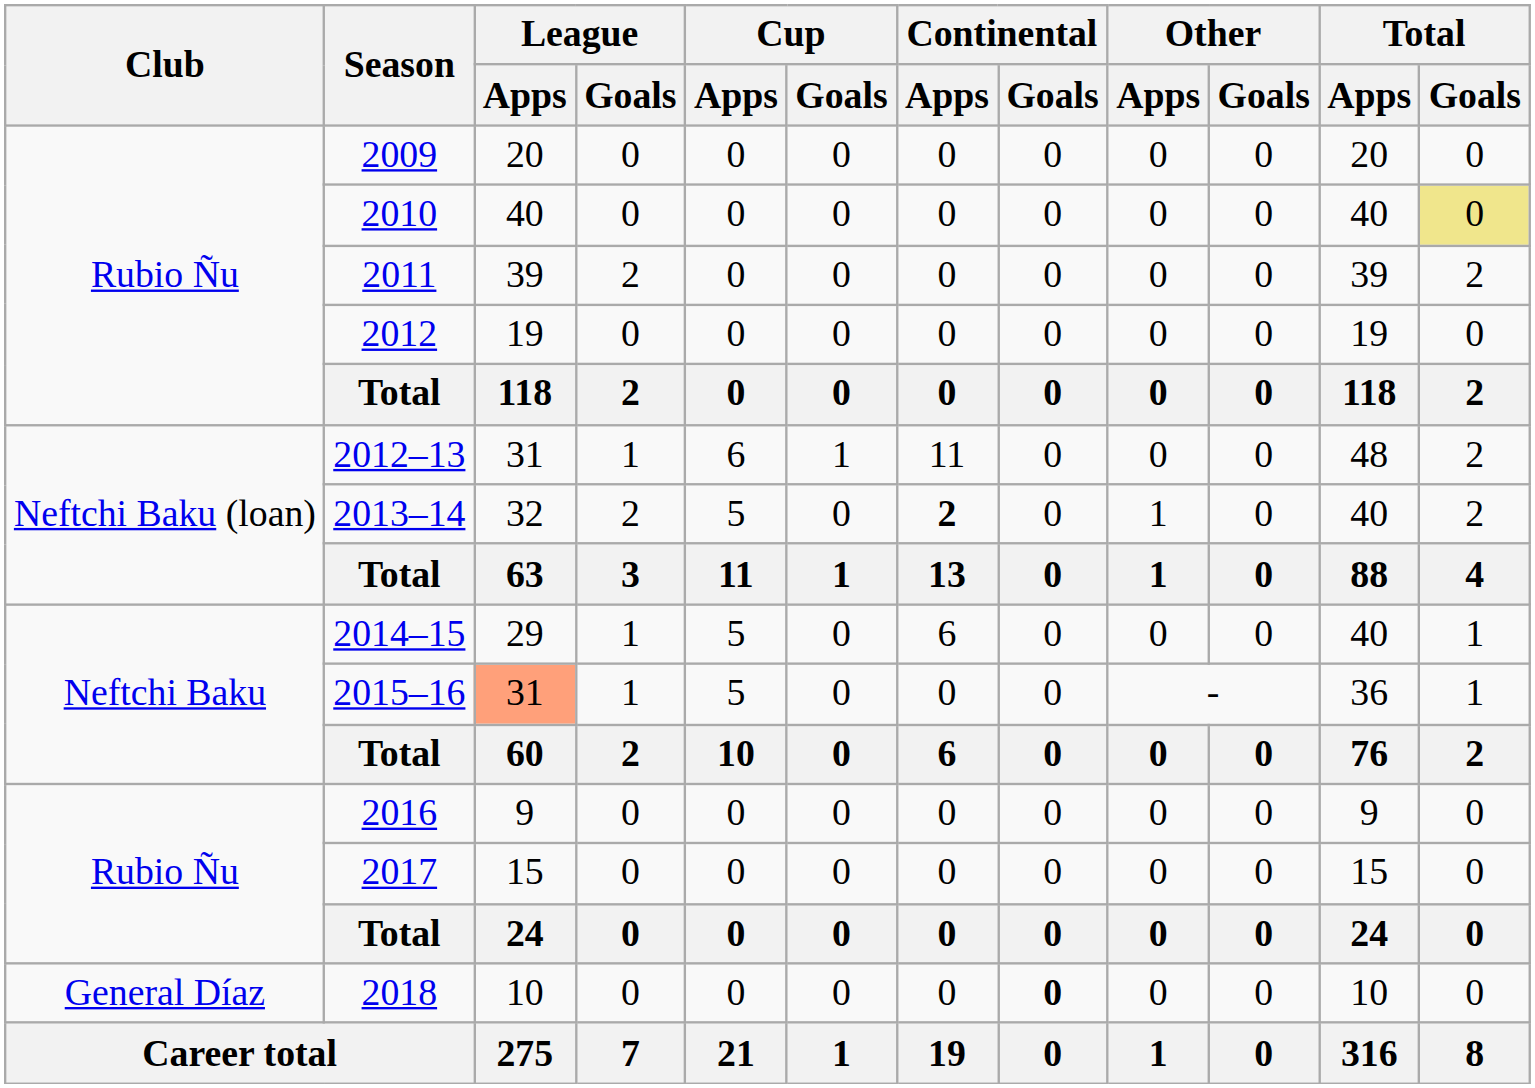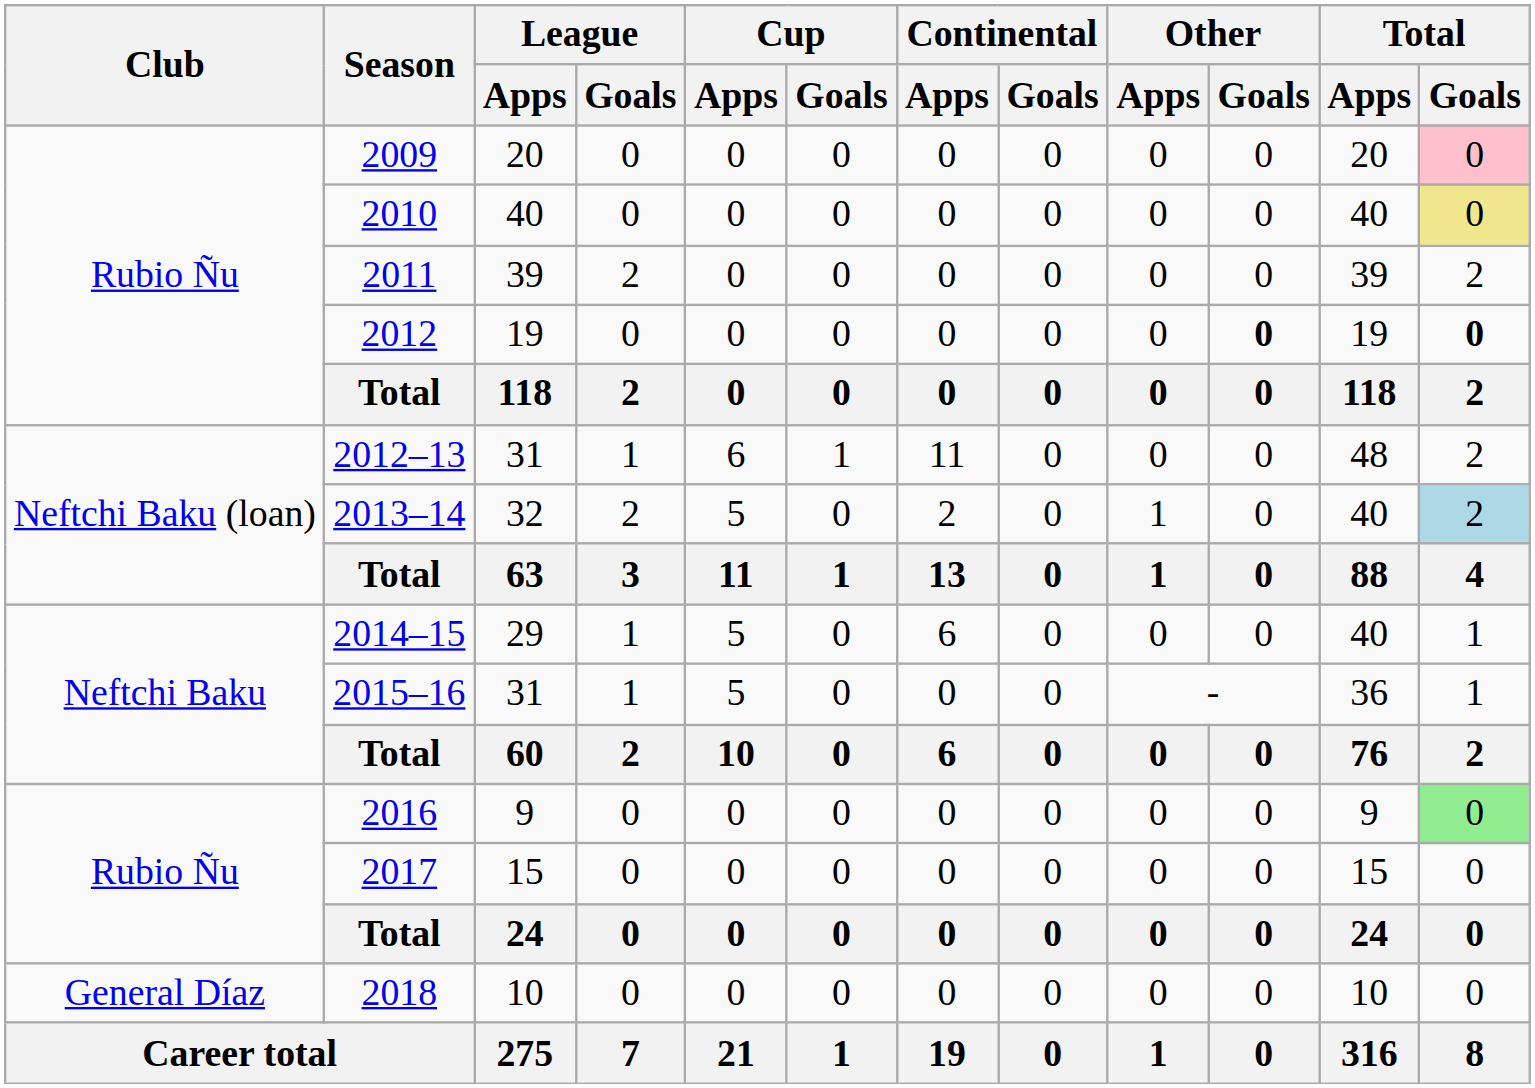(1475, 154) no background -> (1475, 154) pink background
(1264, 333) normal -> (1264, 333) bold
(1475, 333) normal -> (1475, 333) bold
(947, 513) bold -> (947, 513) normal
(1475, 513) no background -> (1475, 513) lightblue background
(525, 693) lightsalmon background -> (525, 693) no background
(1475, 812) no background -> (1475, 812) lightgreen background
(1053, 992) bold -> (1053, 992) normal
